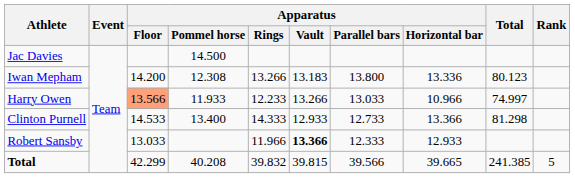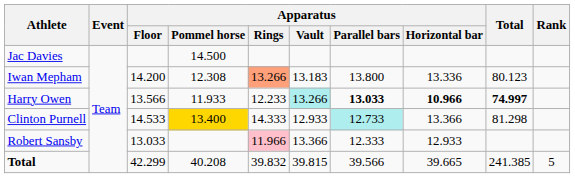(269, 77) no background -> (269, 77) lightsalmon background
(148, 98) lightsalmon background -> (148, 98) no background
(310, 98) no background -> (310, 98) paleturquoise background
(367, 98) normal -> (367, 98) bold
(444, 98) normal -> (444, 98) bold
(510, 98) normal -> (510, 98) bold
(208, 120) no background -> (208, 120) gold background
(367, 120) no background -> (367, 120) paleturquoise background
(269, 141) no background -> (269, 141) pink background
(310, 141) bold -> (310, 141) normal
